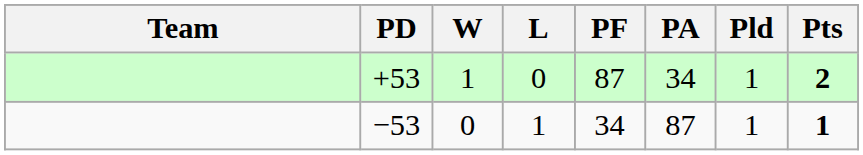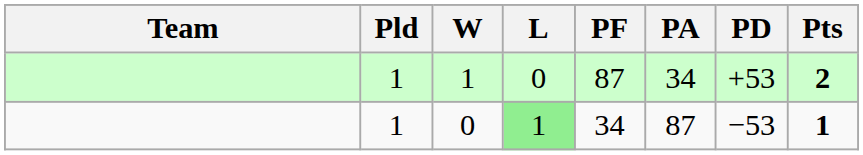columns swapped: (752, 28) <-> (396, 28)
(538, 125) no background -> (538, 125) lightgreen background
